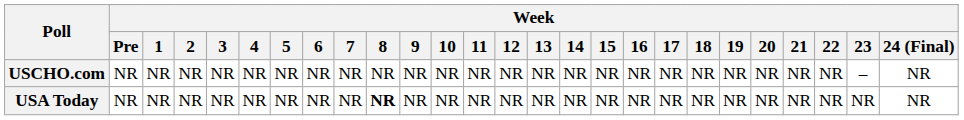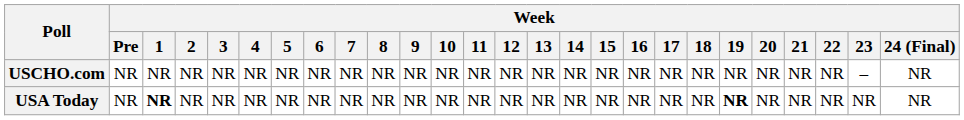(159, 100) normal -> (159, 100) bold
(383, 100) bold -> (383, 100) normal
(735, 100) normal -> (736, 100) bold
